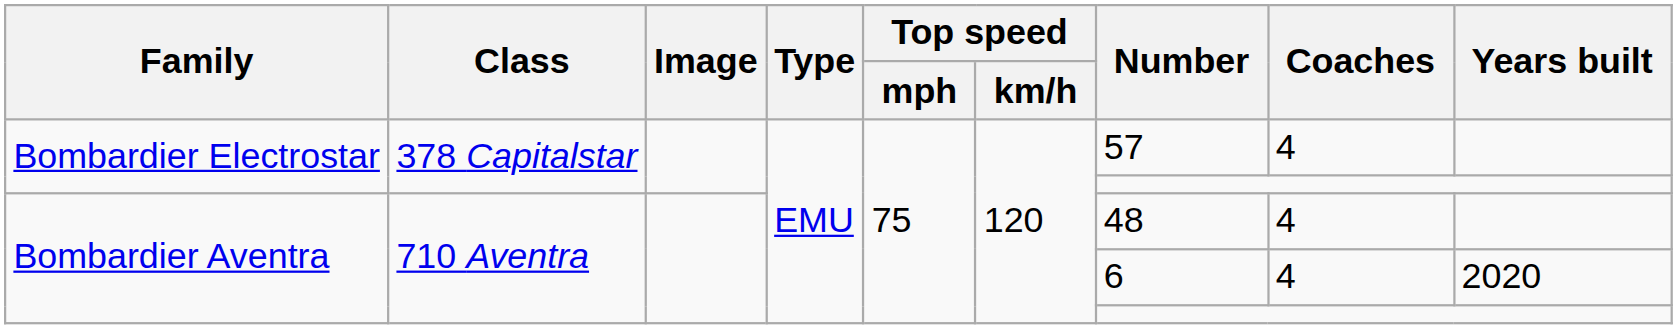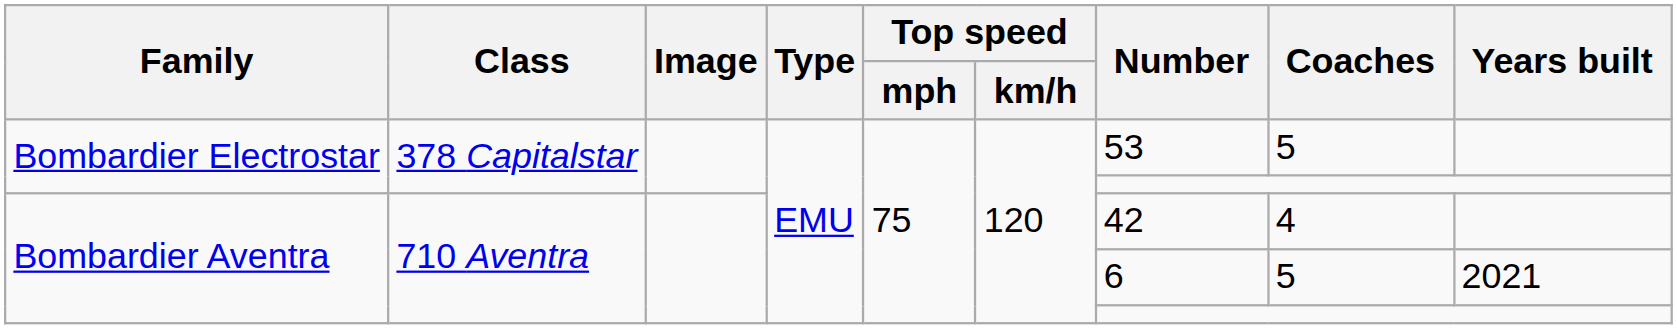(1124, 146) 57 -> (1124, 146) 53
(1286, 146) 4 -> (1286, 146) 5
(1124, 219) 48 -> (1124, 219) 42
(1286, 276) 4 -> (1286, 276) 5
(1501, 276) 2020 -> (1501, 276) 2021
